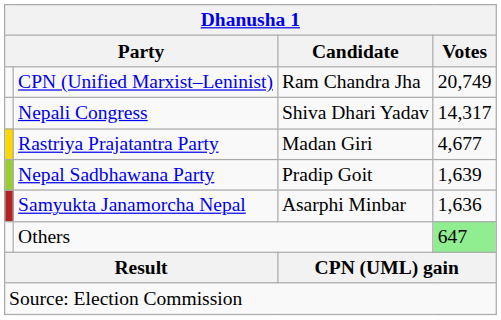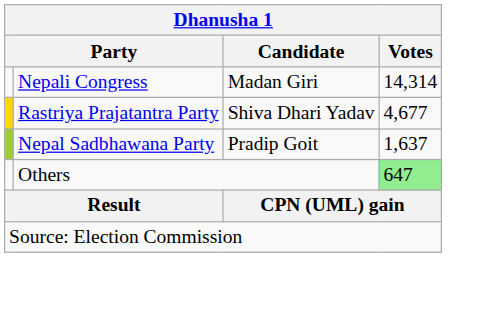- row: (146, 81)
(355, 112) Shiva Dhari Yadav -> (273, 81) Madan Giri
(465, 112) 14,317 -> (410, 81) 14,314
(327, 143) Madan Giri -> (301, 112) Shiva Dhari Yadav
(460, 174) 1,639 -> (406, 143) 1,637
- row: (132, 205)
